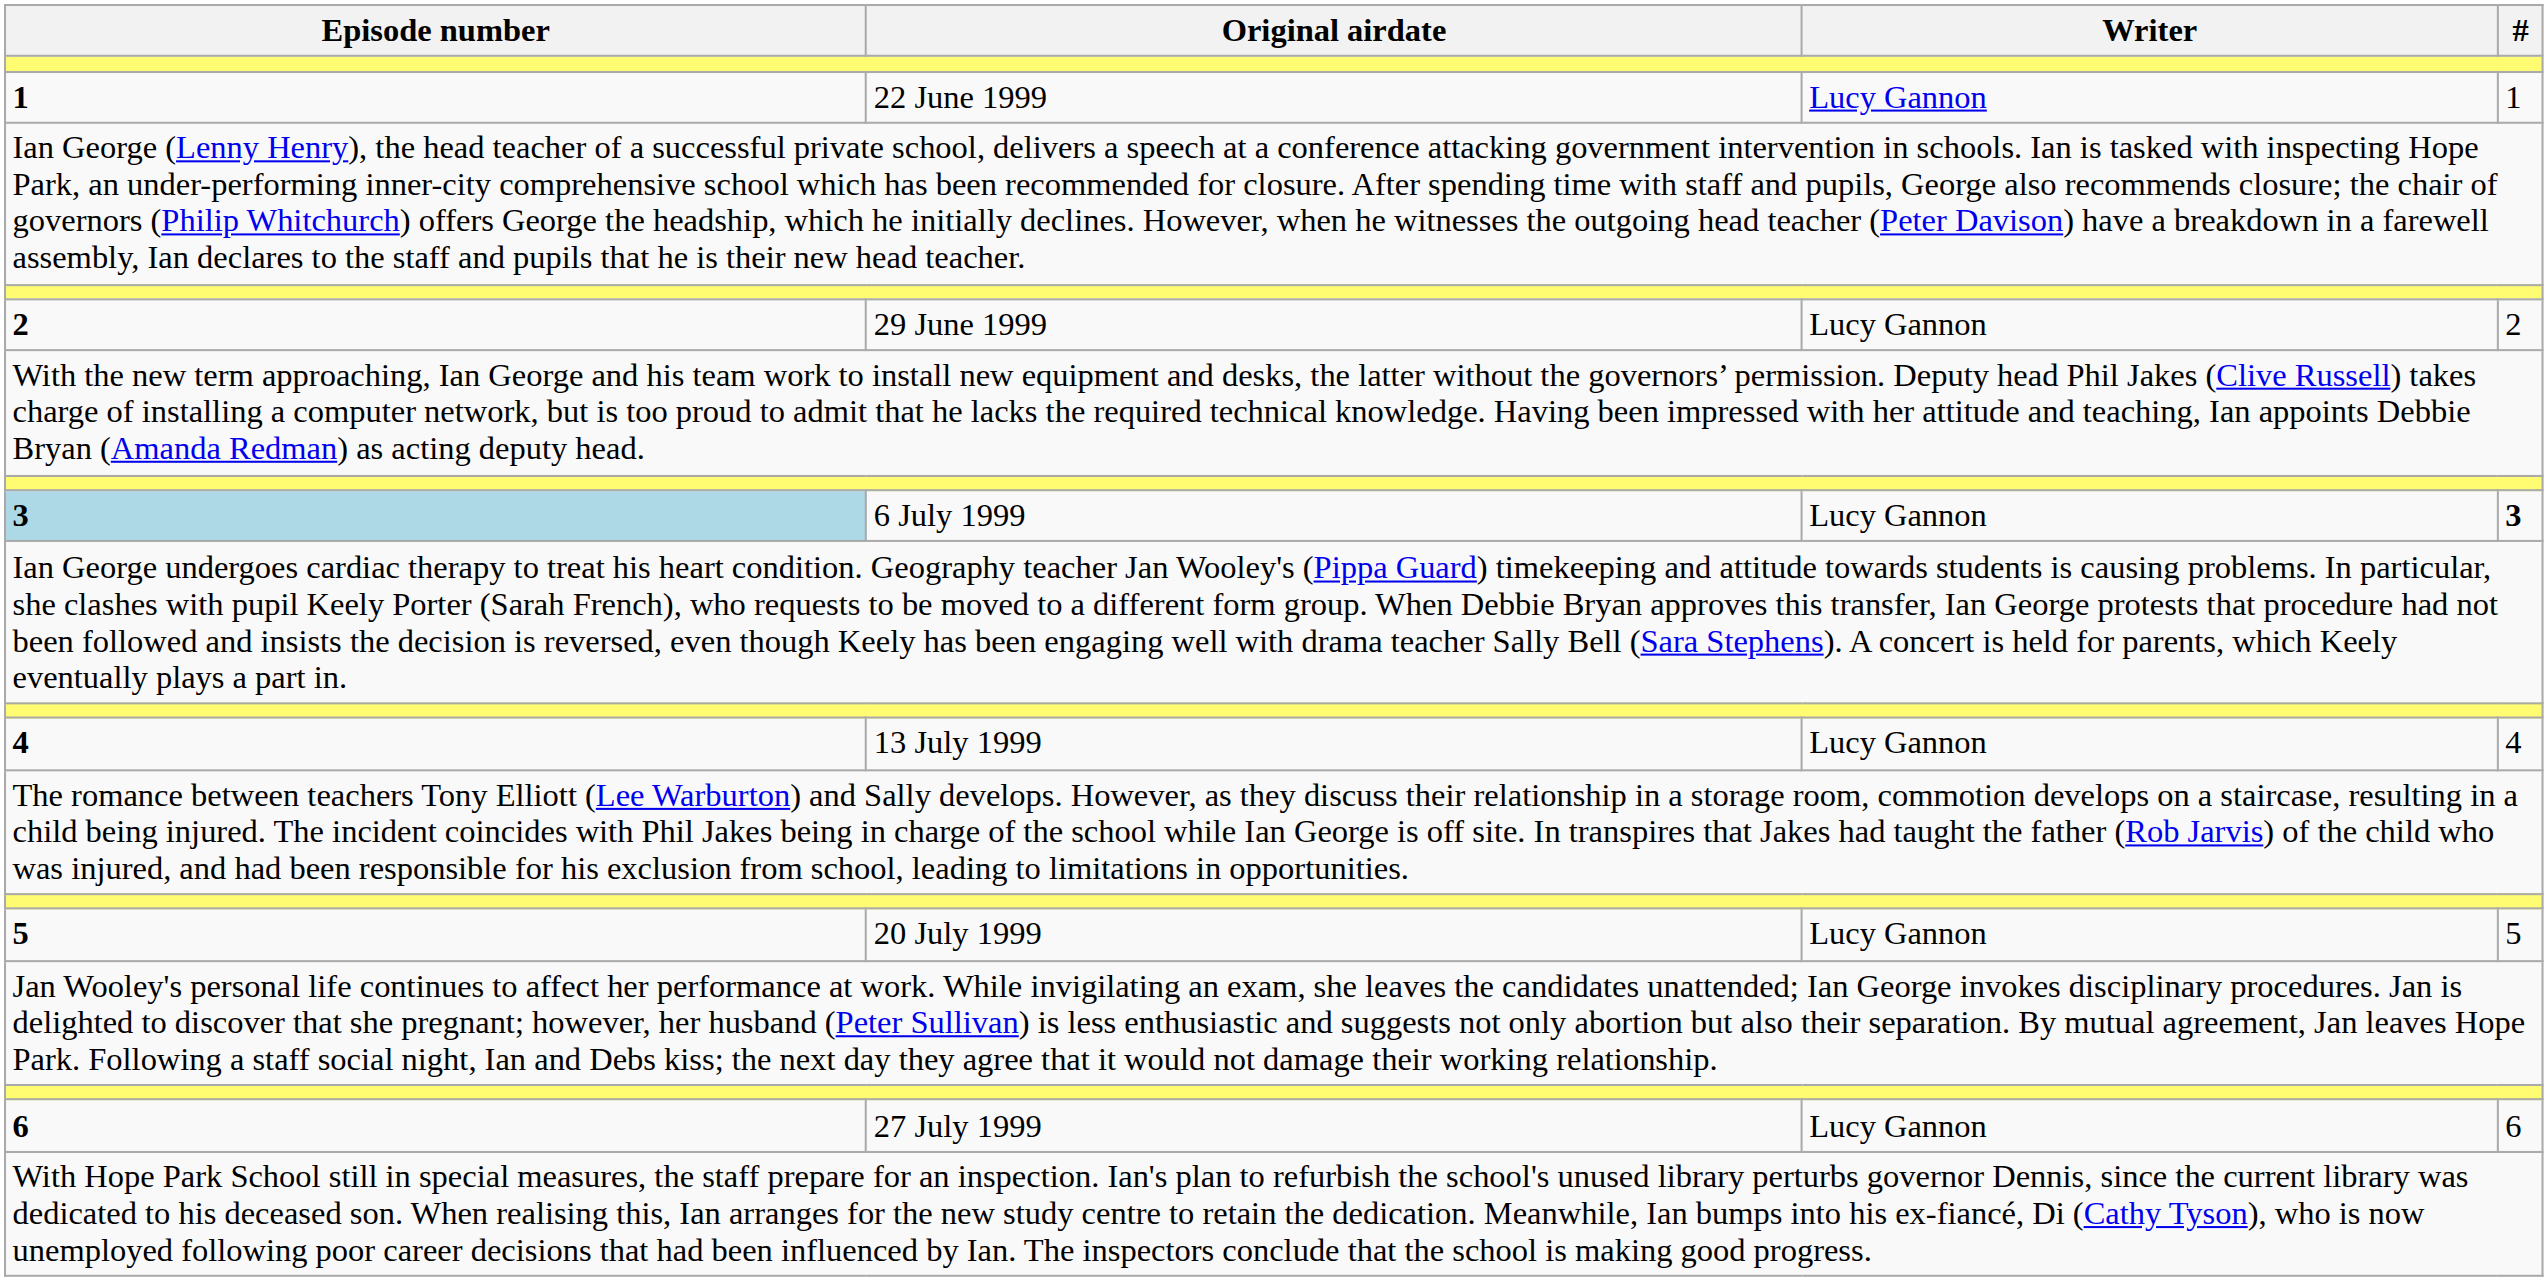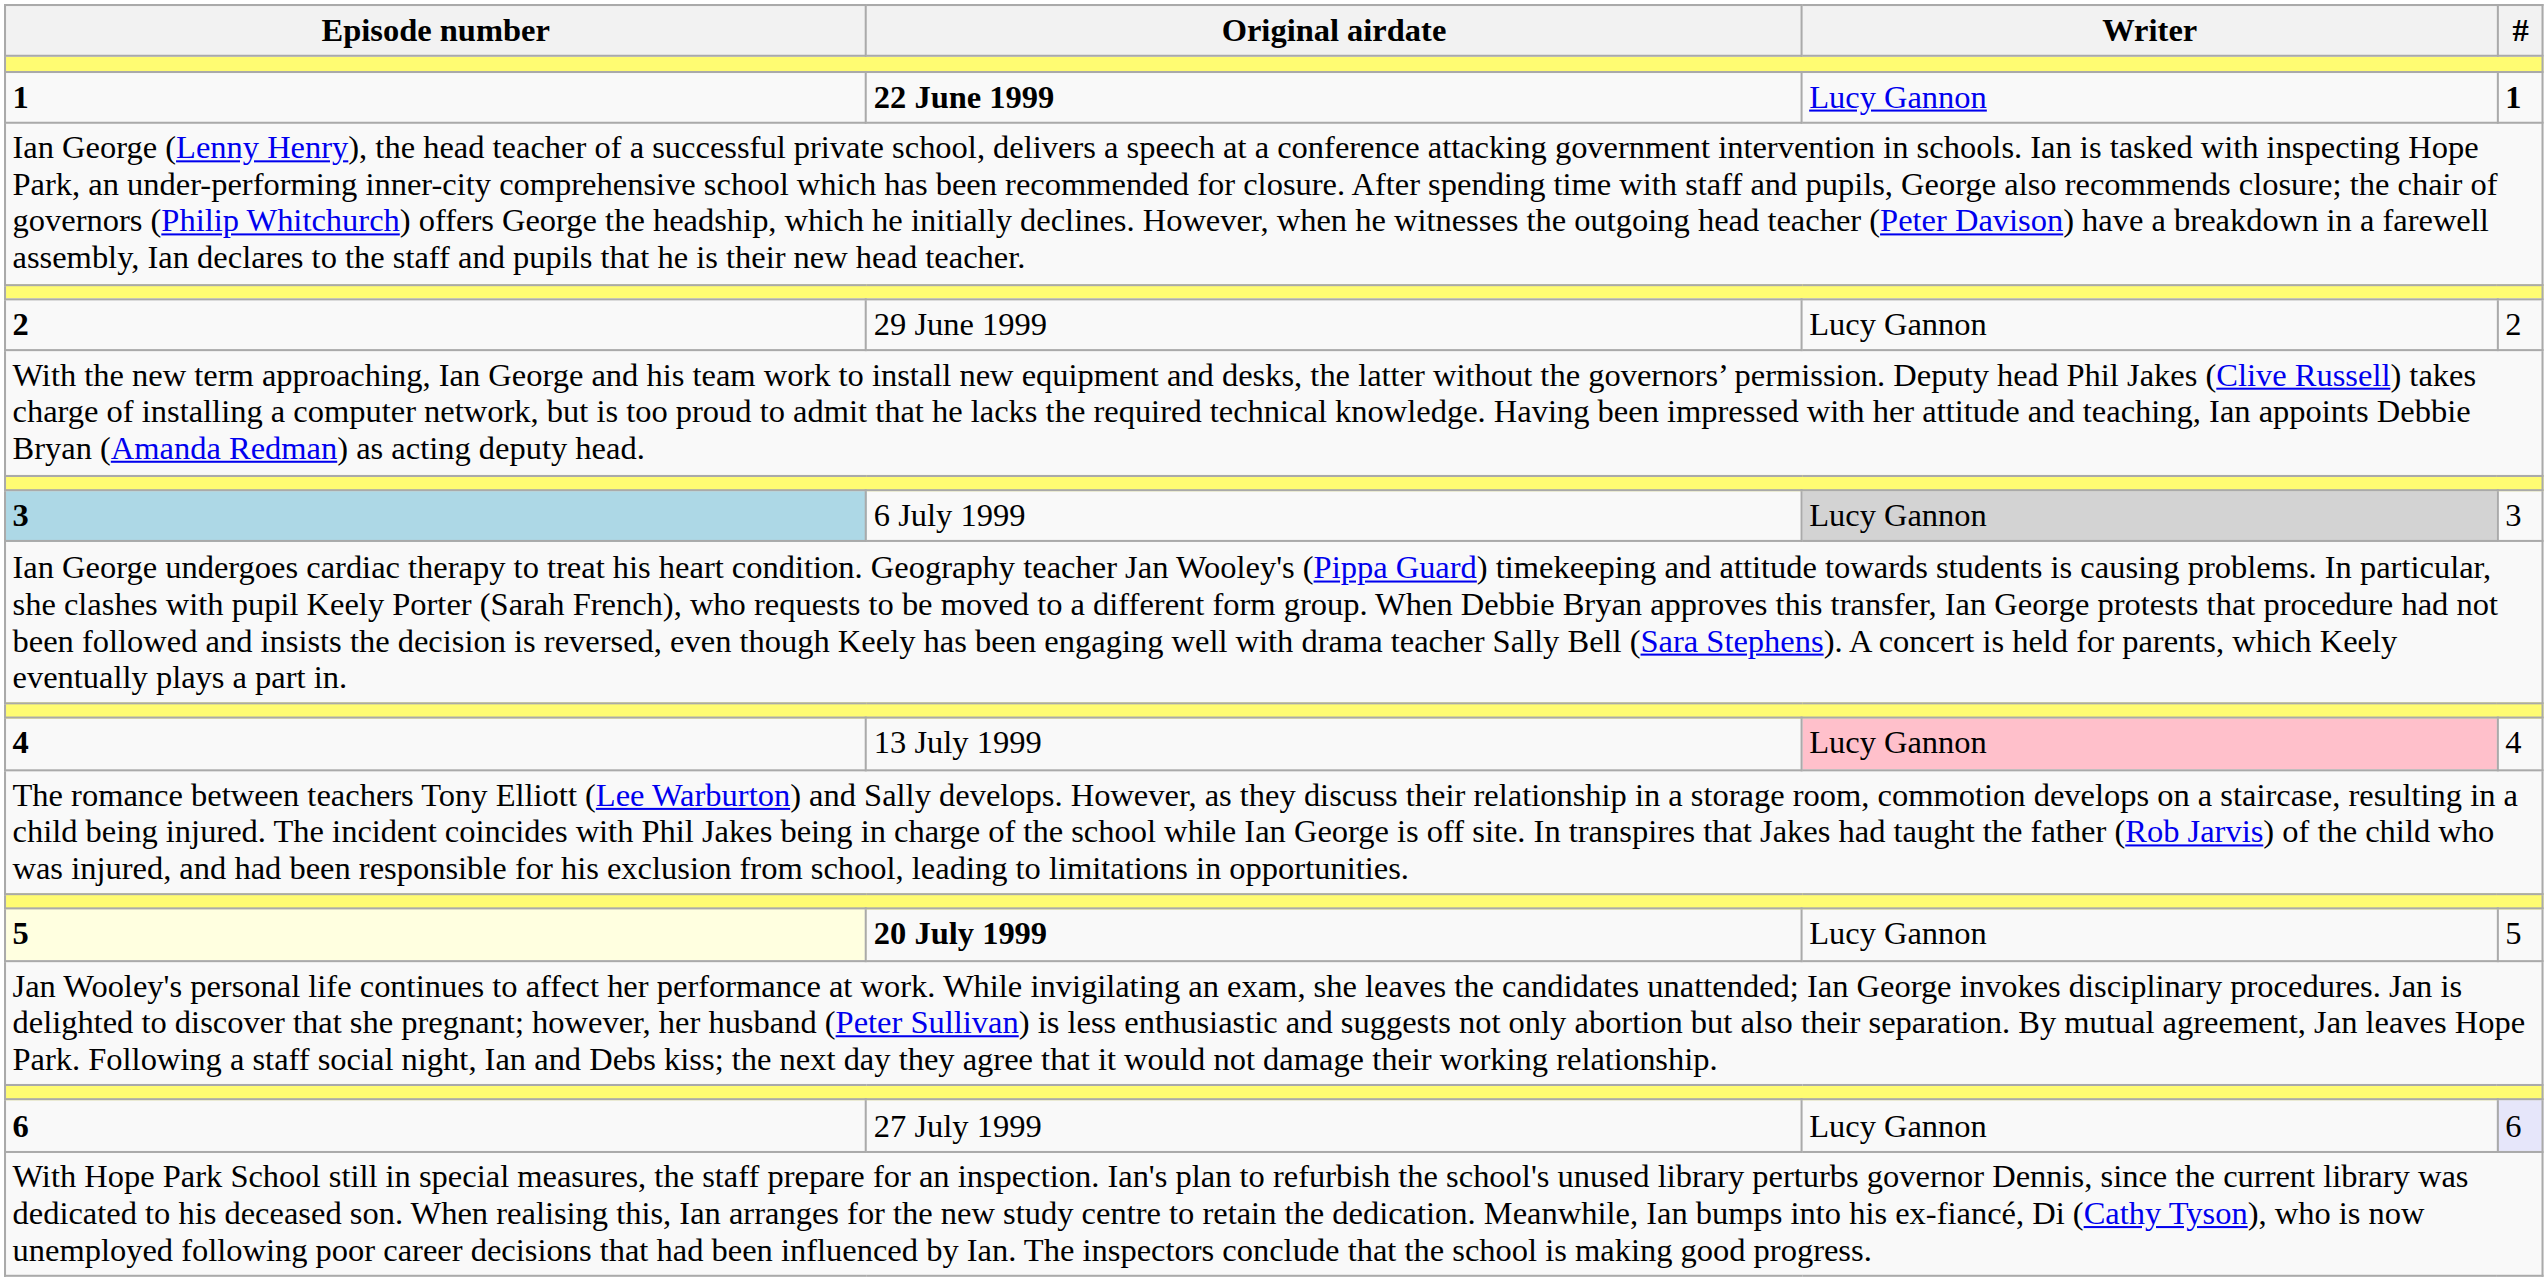(960, 96) normal -> (964, 96) bold
(2513, 96) normal -> (2513, 96) bold
(1898, 515) no background -> (1898, 515) lightgrey background
(2513, 515) bold -> (2513, 515) normal
(1898, 743) no background -> (1898, 743) pink background
(21, 934) no background -> (21, 934) lightyellow background
(958, 934) normal -> (960, 934) bold
(2513, 1125) no background -> (2513, 1125) lavender background
